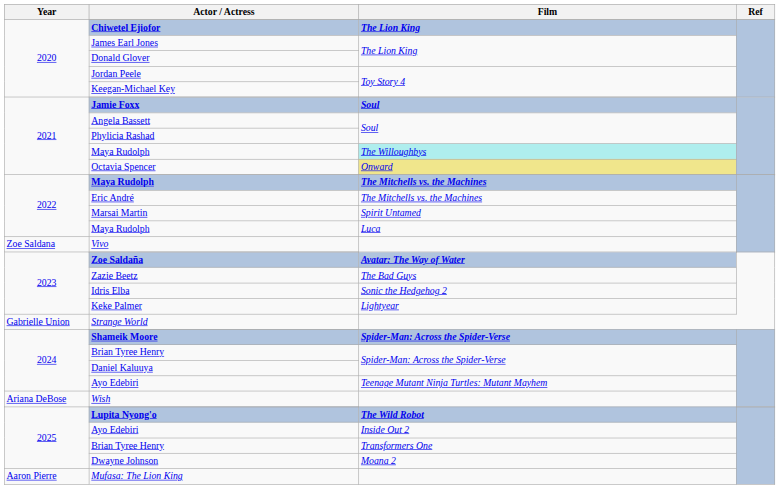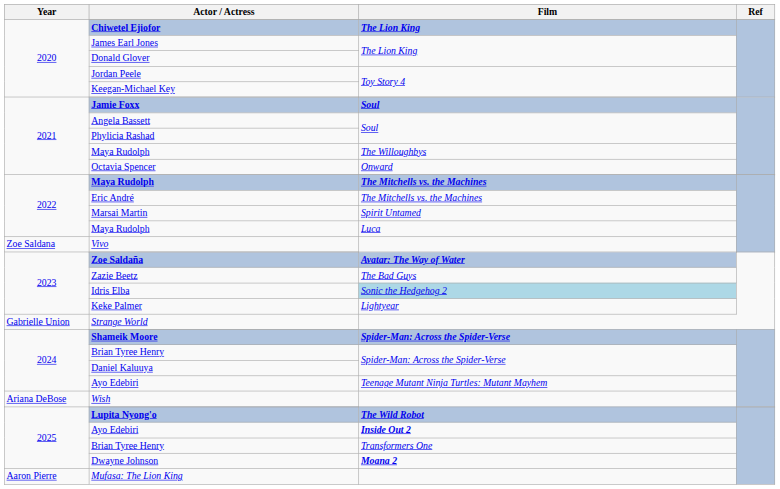(394, 151) paleturquoise background -> (394, 151) no background
(377, 167) khaki background -> (377, 167) no background
(404, 290) no background -> (404, 290) lightblue background
(385, 430) normal -> (386, 430) bold
(378, 461) normal -> (379, 461) bold
